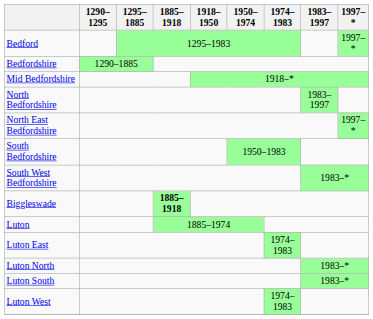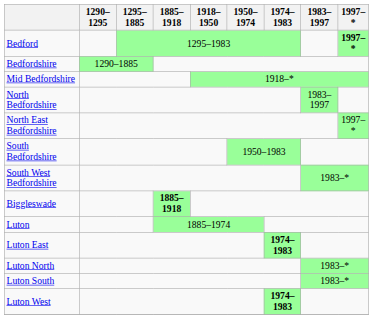(353, 43) normal -> (353, 43) bold
(282, 245) normal -> (282, 245) bold
(282, 301) normal -> (282, 301) bold
